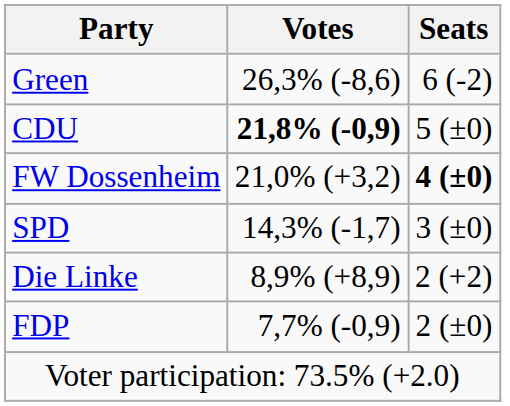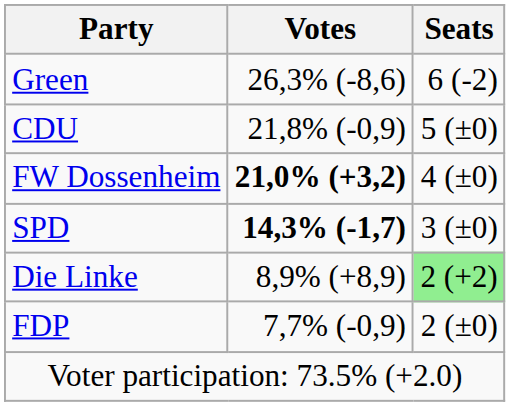(319, 128) bold -> (327, 128) normal
(318, 177) normal -> (320, 177) bold
(454, 177) bold -> (459, 177) normal
(321, 227) normal -> (324, 227) bold
(454, 276) no background -> (459, 276) lightgreen background
